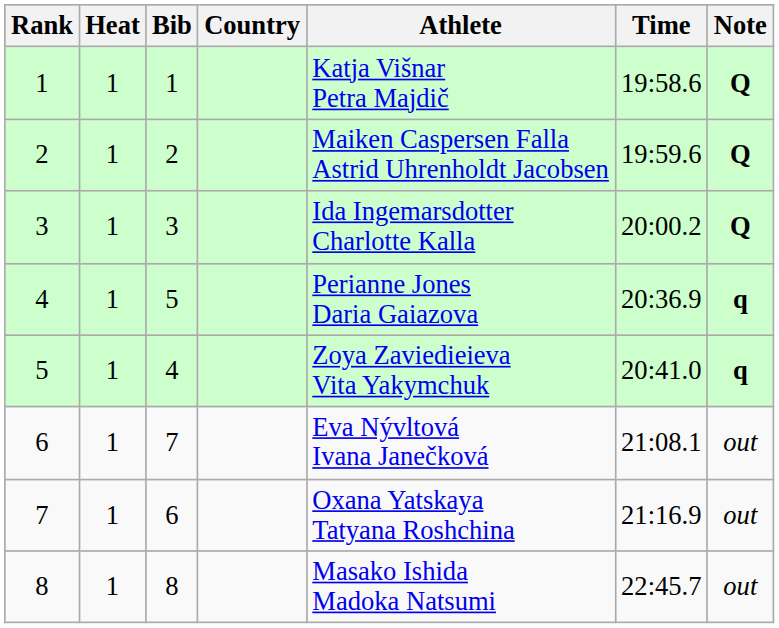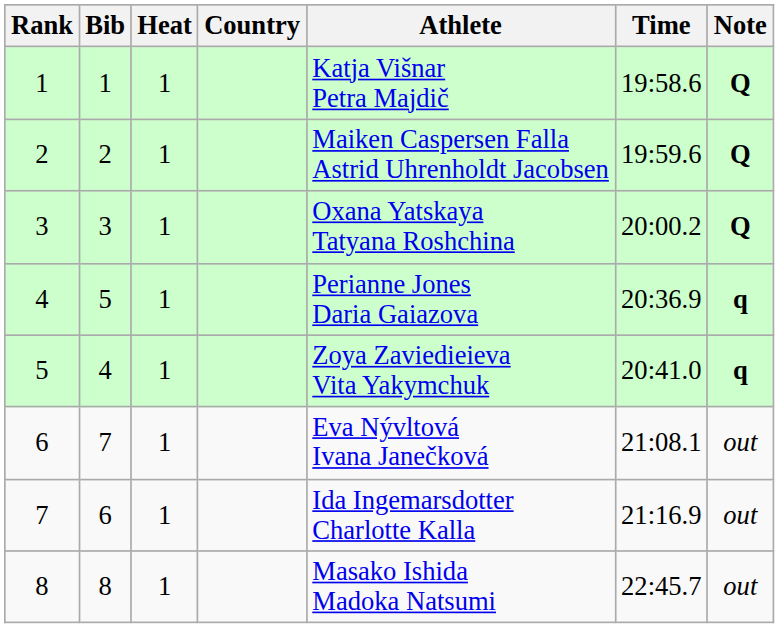columns swapped: (112, 25) <-> (172, 25)
(413, 226) Ida Ingemarsdotter Charlotte Kalla -> (414, 226) Oxana Yatskaya Tatyana Roshchina
(414, 514) Oxana Yatskaya Tatyana Roshchina -> (413, 514) Ida Ingemarsdotter Charlotte Kalla
